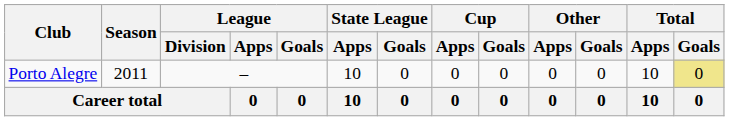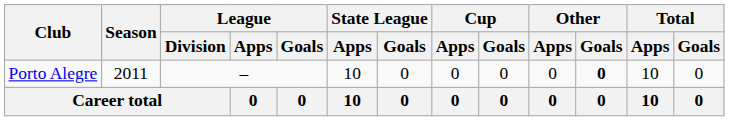(601, 73) normal -> (601, 73) bold
(699, 73) khaki background -> (699, 73) no background
